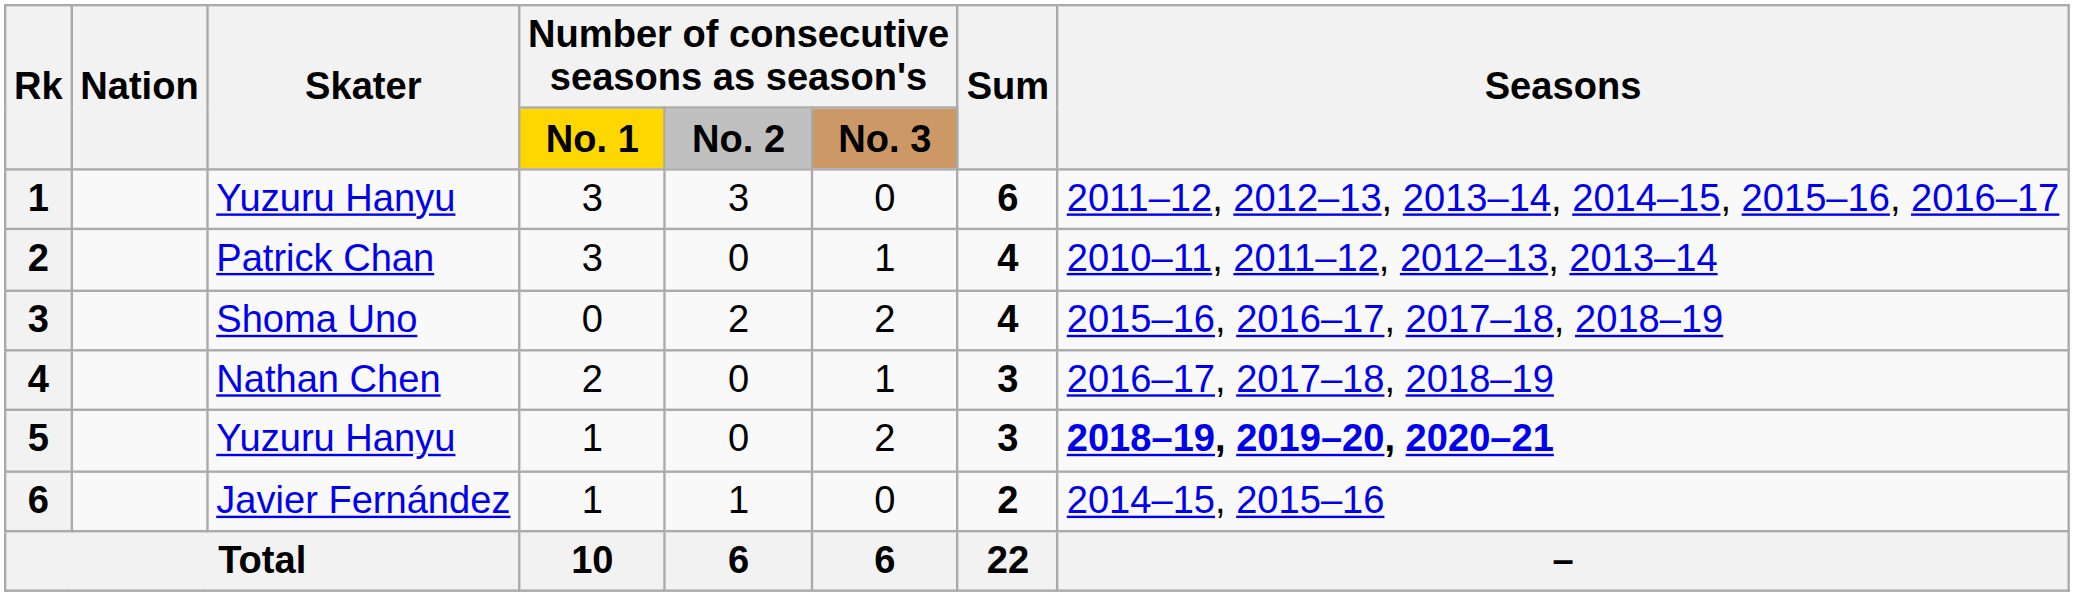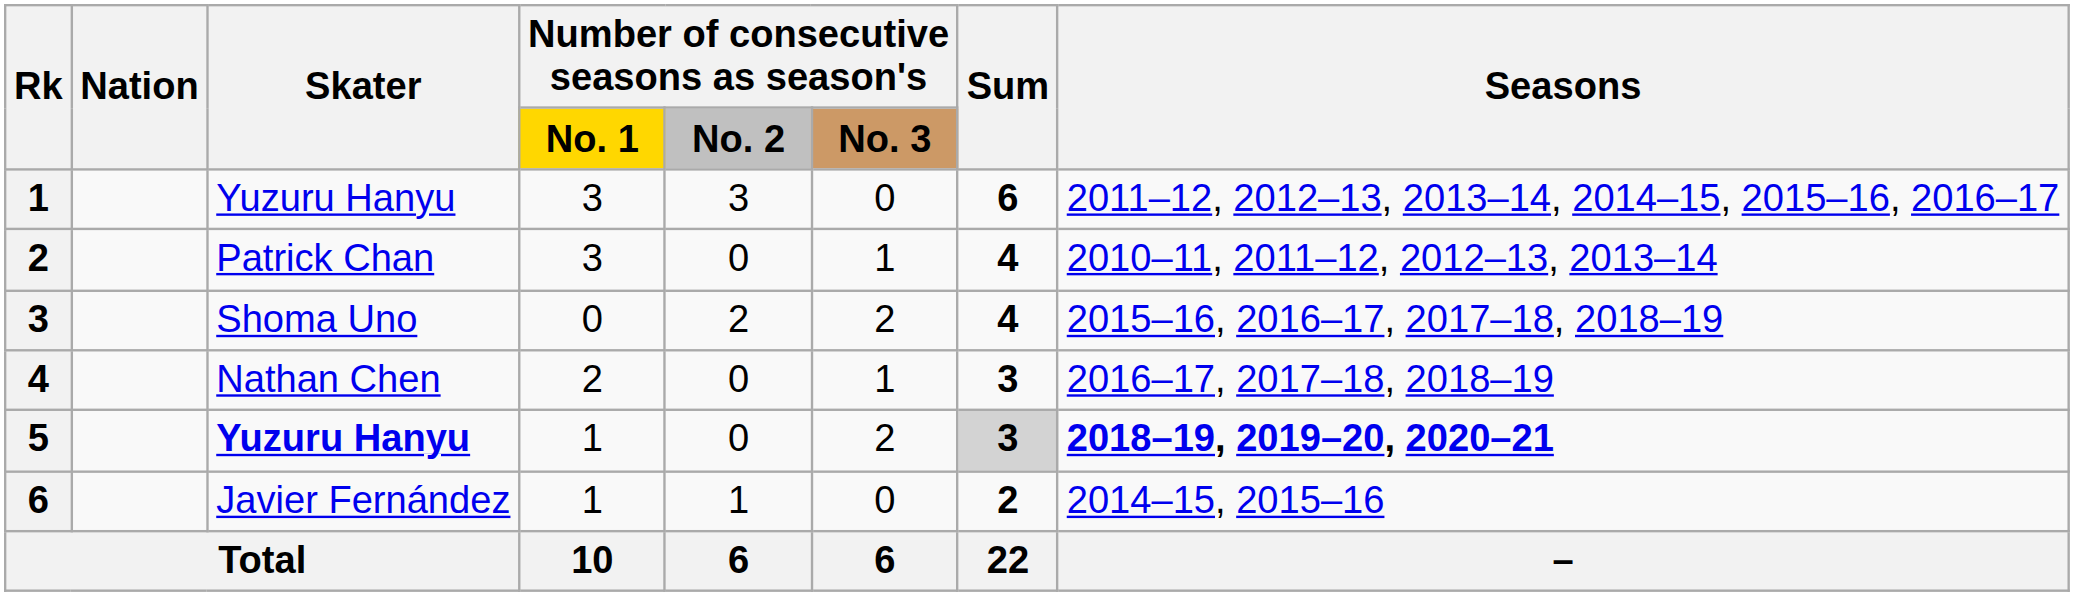(336, 439) normal -> (343, 439) bold
(1008, 439) no background -> (1008, 439) lightgrey background
